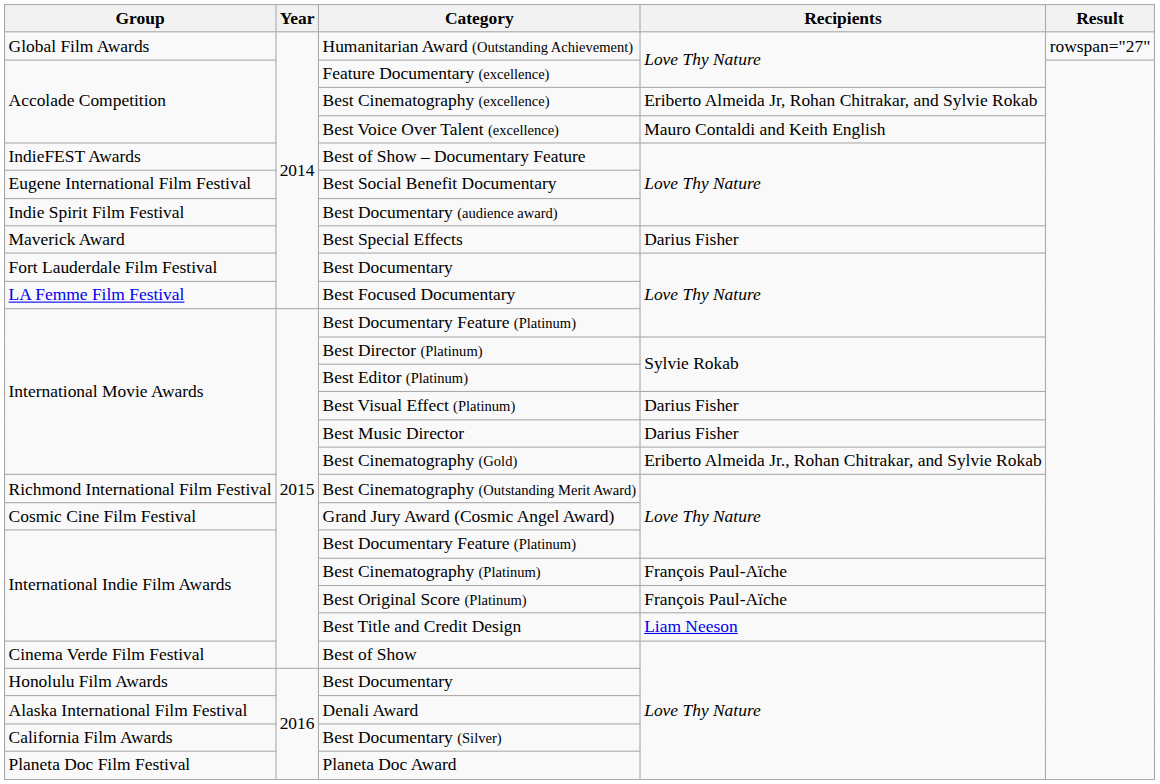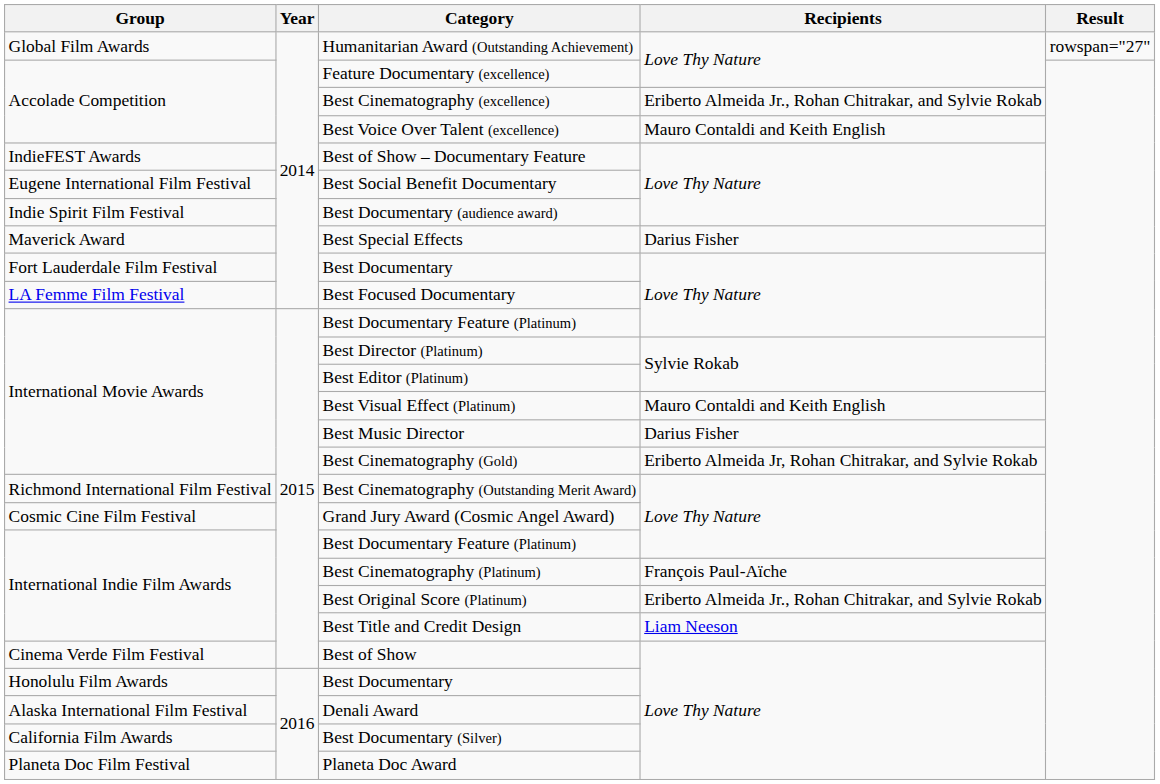(841, 101) Eriberto Almeida Jr, Rohan Chitrakar, and Sylvie Rokab -> (843, 101) Eriberto Almeida Jr., Rohan Chitrakar, and Sylvie Rokab
(691, 405) Darius Fisher -> (765, 405) Mauro Contaldi and Keith English
(843, 460) Eriberto Almeida Jr., Rohan Chitrakar, and Sylvie Rokab -> (841, 460) Eriberto Almeida Jr, Rohan Chitrakar, and Sylvie Rokab
(716, 599) François Paul-Aïche -> (843, 599) Eriberto Almeida Jr., Rohan Chitrakar, and Sylvie Rokab
